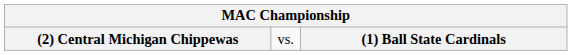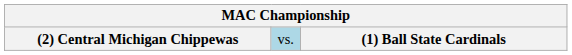(286, 38) no background -> (286, 38) lightblue background
